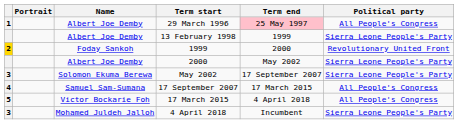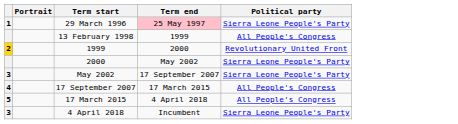- column: (105, 11)
(389, 23) All People's Congress -> (286, 23) Sierra Leone People's Party
(389, 36) Sierra Leone People's Party -> (286, 36) All People's Congress
